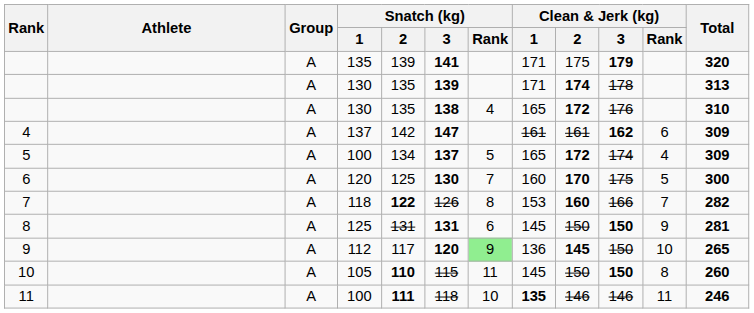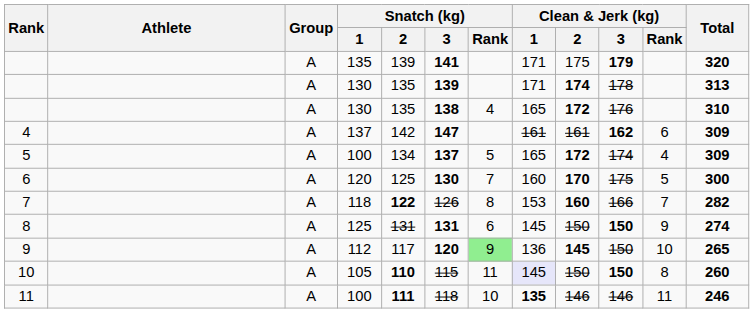(717, 226) 281 -> (717, 226) 274
(534, 272) no background -> (534, 272) lavender background
